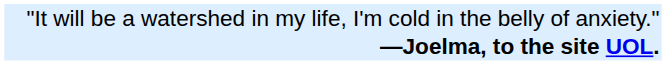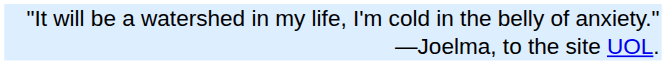(520, 46) bold -> (527, 46) normal
